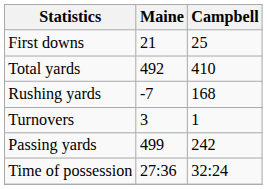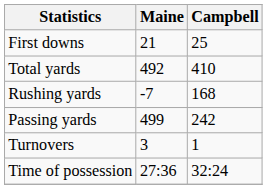rows swapped: (52, 145) <-> (41, 119)
